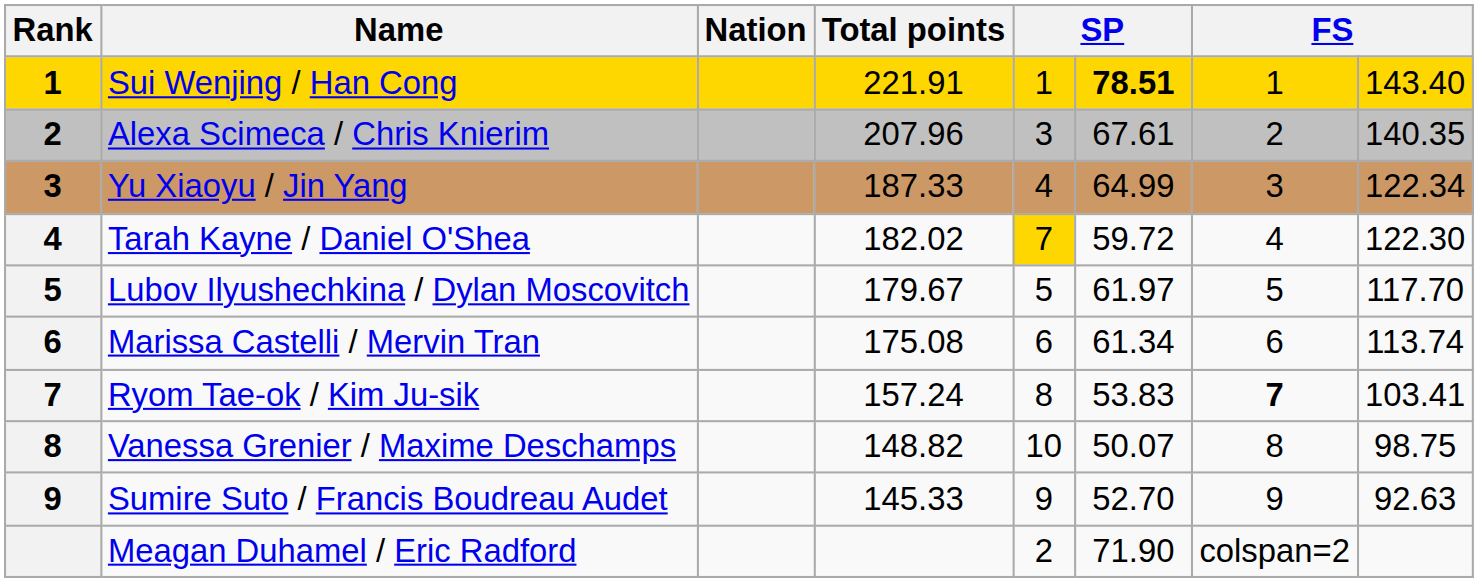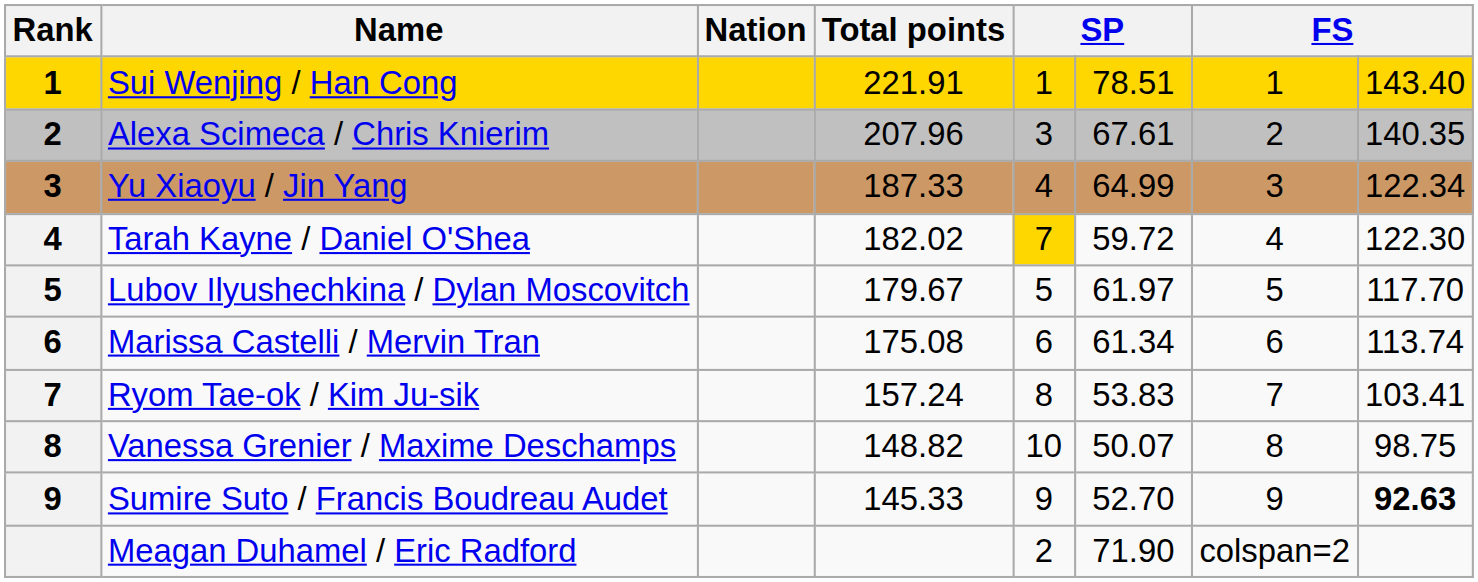(1133, 82) bold -> (1133, 82) normal
(1275, 394) bold -> (1275, 394) normal
(1415, 498) normal -> (1415, 498) bold
